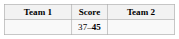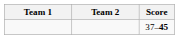columns swapped: (89, 12) <-> (141, 12)
